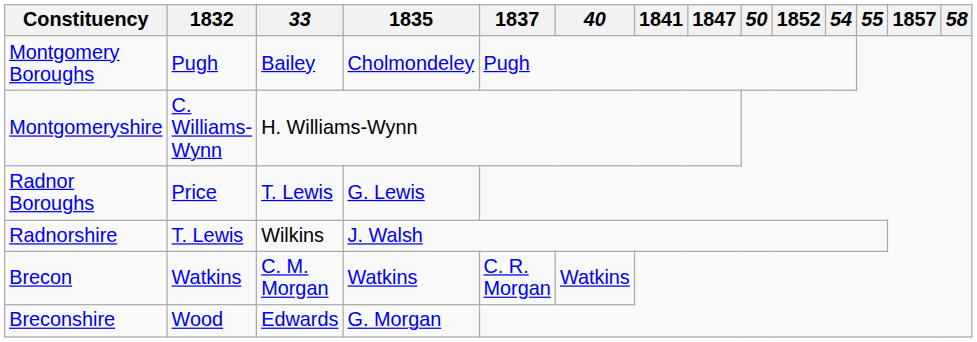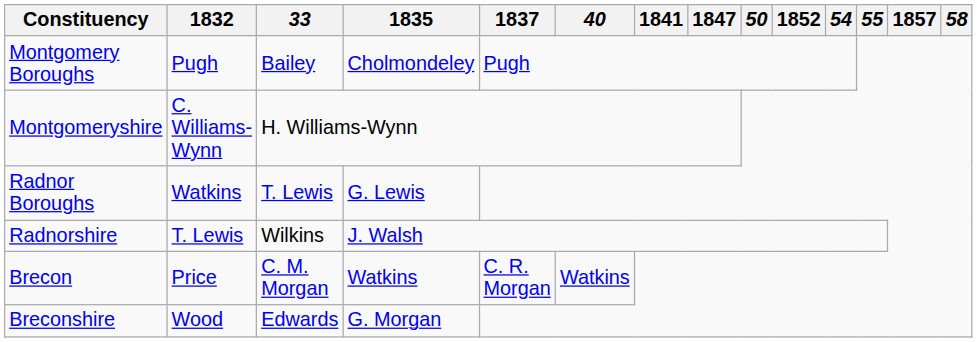(194, 192) Price -> (207, 192) Watkins
(207, 277) Watkins -> (194, 277) Price
